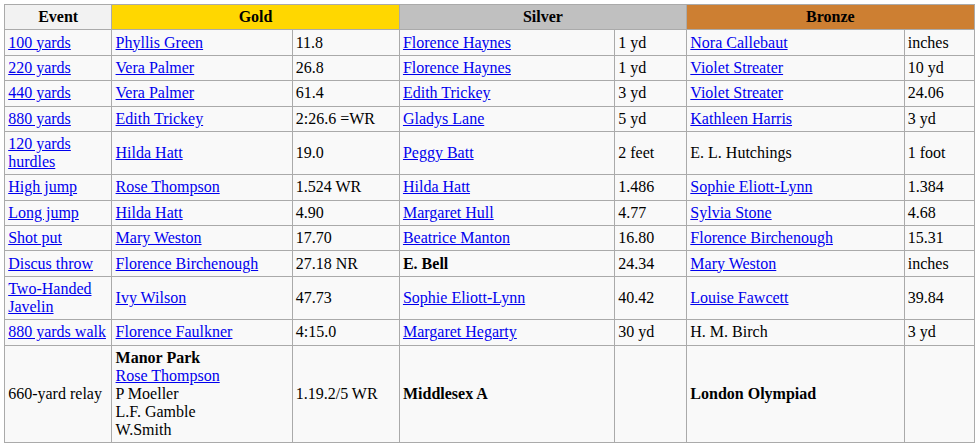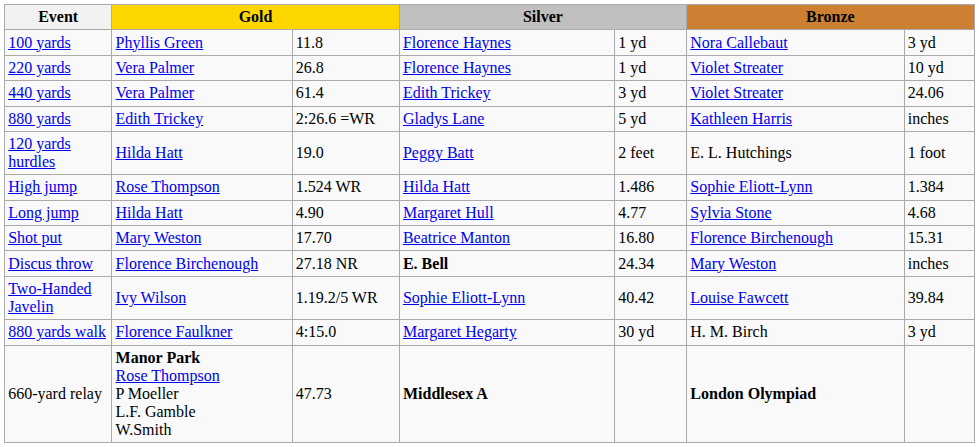(928, 42) inches -> (922, 42) 3 yd
(922, 118) 3 yd -> (928, 118) inches
(314, 297) 47.73 -> (337, 297) 1.19.2/5 WR
(337, 393) 1.19.2/5 WR -> (314, 393) 47.73
